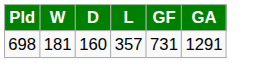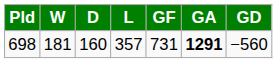+ column: (249, 17)
(204, 44) normal -> (204, 44) bold
